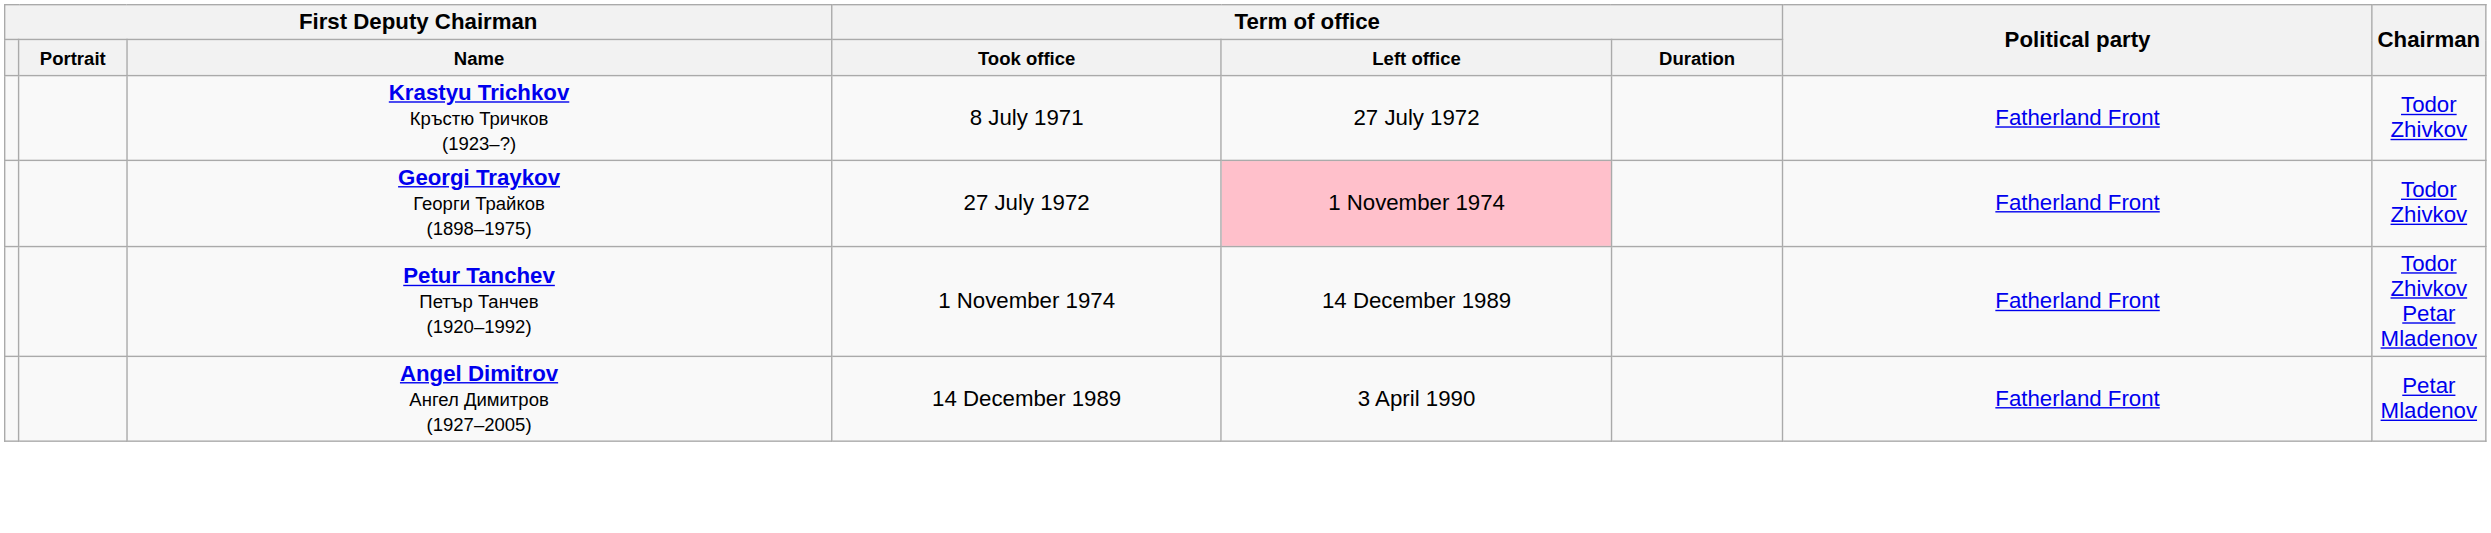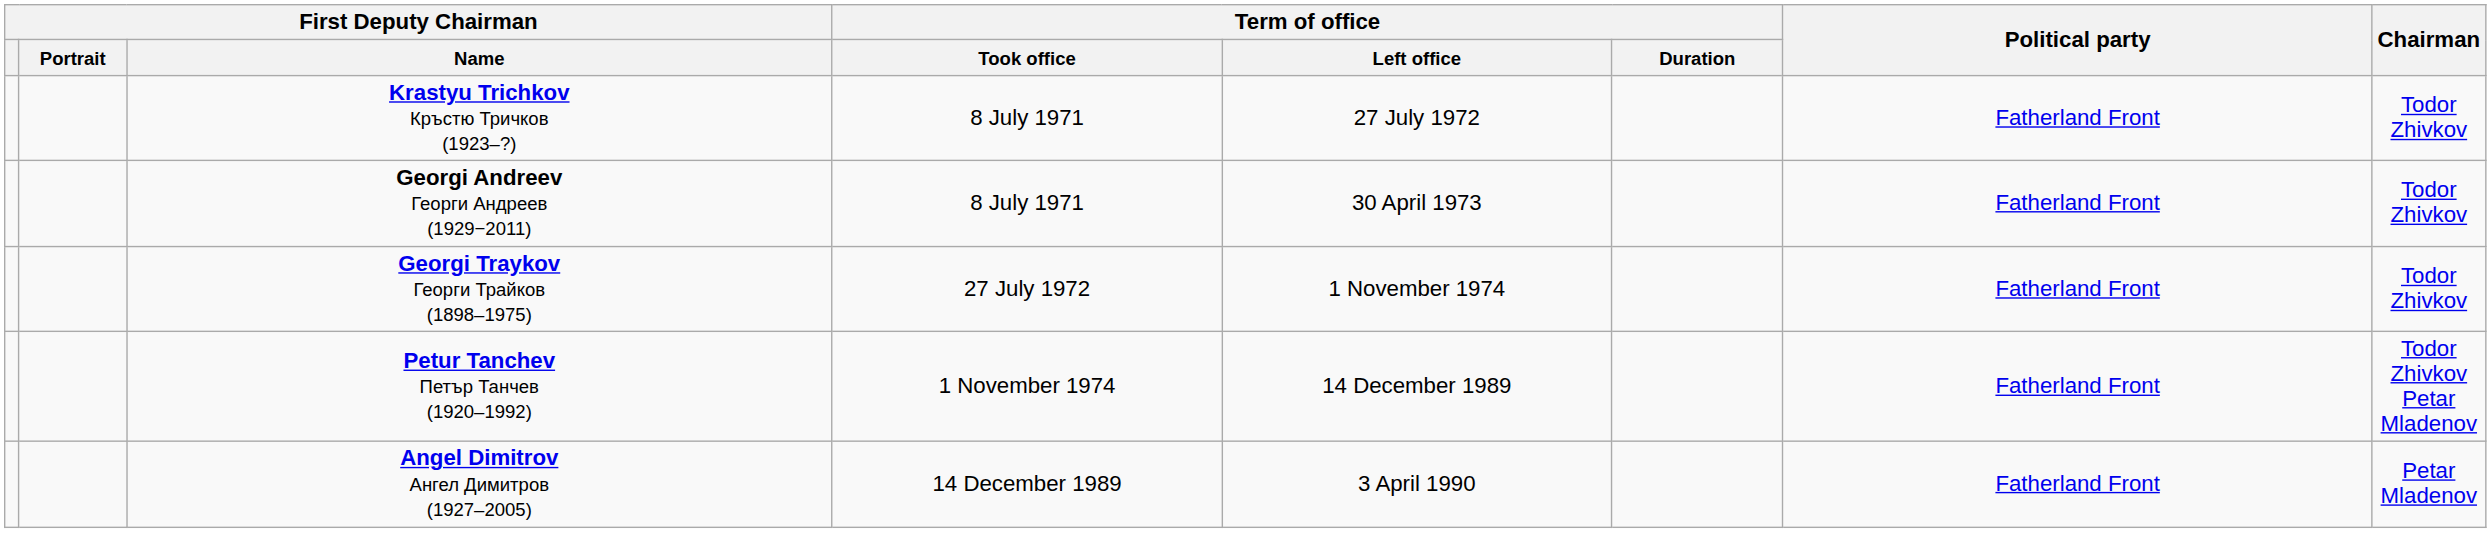+ row: (479, 203)
(1417, 203) pink background -> (1417, 288) no background
